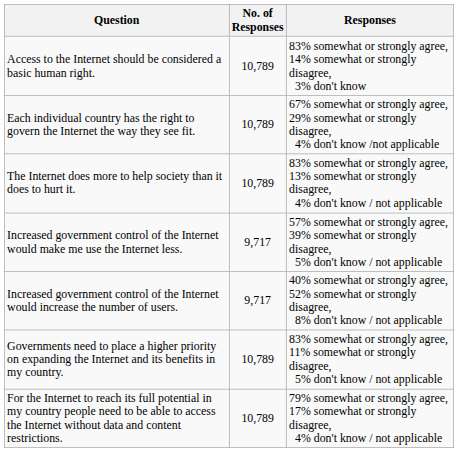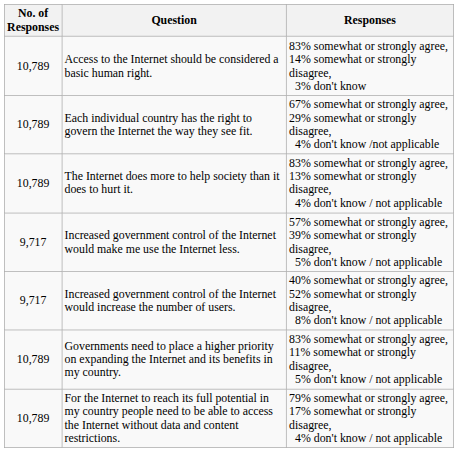columns swapped: (117, 20) <-> (258, 20)
